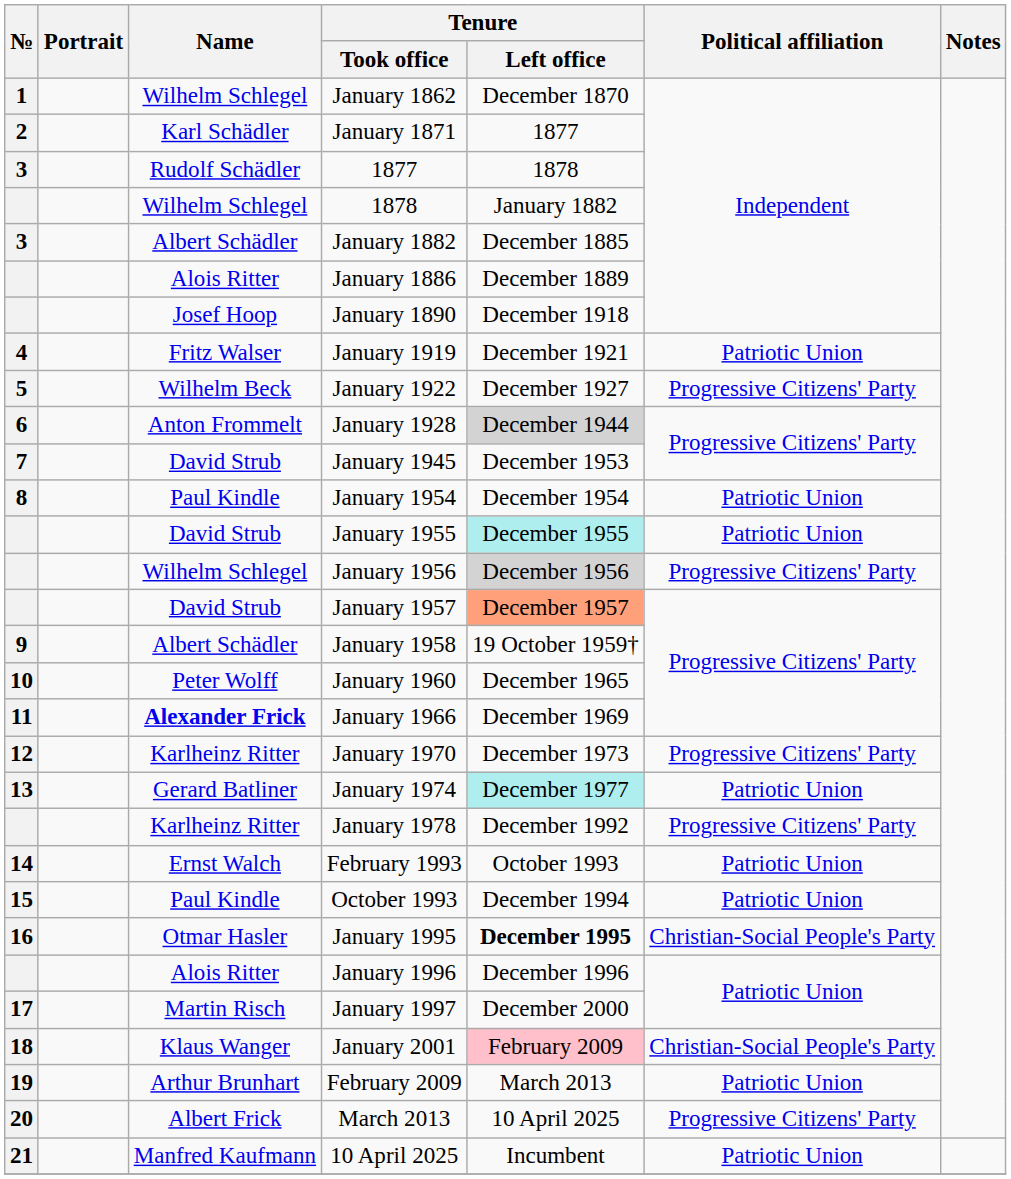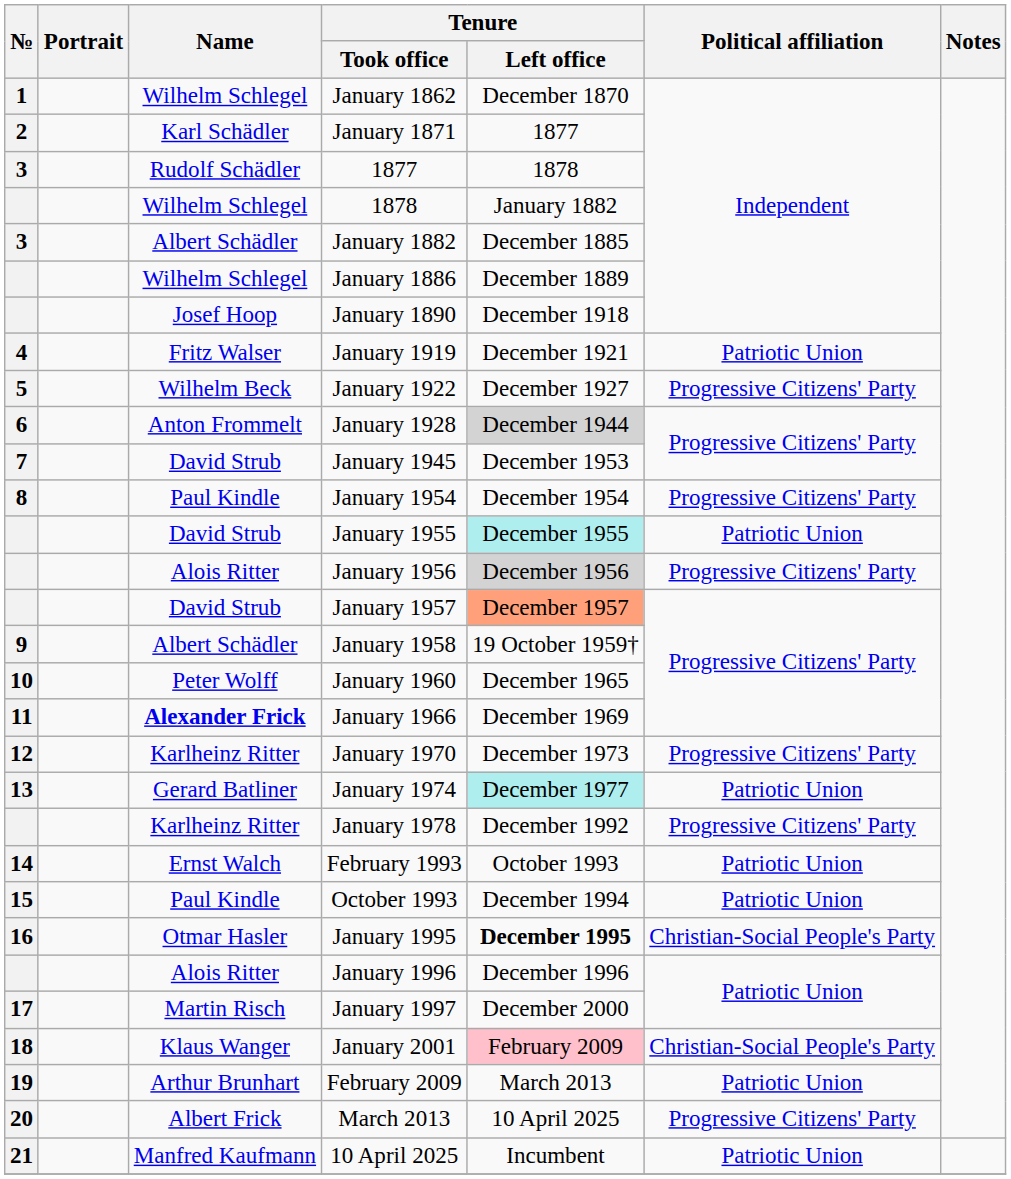(225, 278) Alois Ritter -> (225, 278) Wilhelm Schlegel
(792, 497) Patriotic Union -> (792, 497) Progressive Citizens' Party
(225, 570) Wilhelm Schlegel -> (225, 570) Alois Ritter
